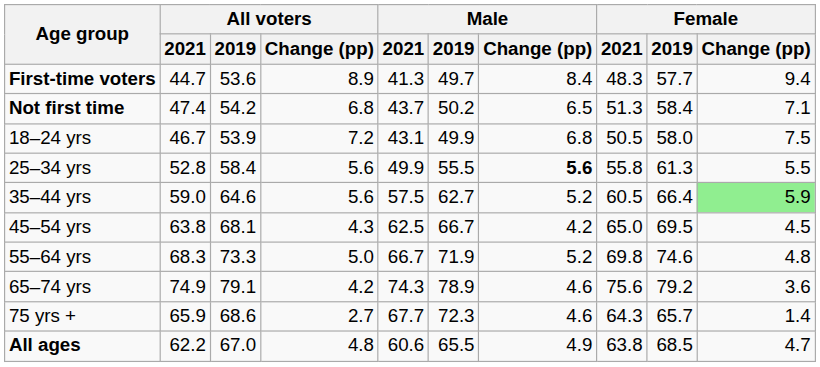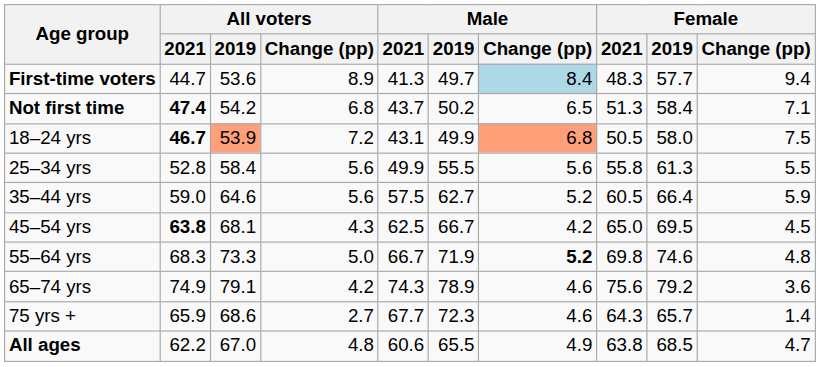(579, 78) no background -> (579, 78) lightblue background
(188, 108) normal -> (188, 108) bold
(188, 138) normal -> (188, 138) bold
(238, 138) no background -> (238, 138) lightsalmon background
(579, 138) no background -> (579, 138) lightsalmon background
(579, 167) bold -> (579, 167) normal
(798, 197) lightgreen background -> (798, 197) no background
(188, 227) normal -> (188, 227) bold
(579, 256) normal -> (579, 256) bold
